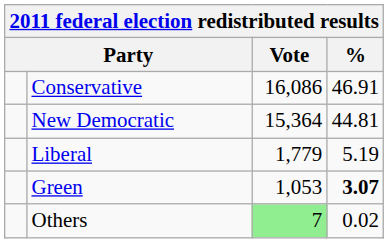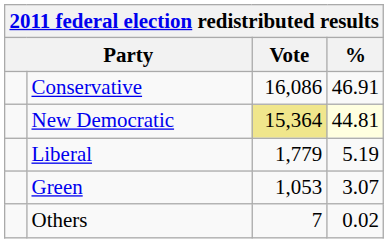(293, 120) no background -> (293, 120) khaki background
(355, 120) no background -> (355, 120) lightyellow background
(361, 187) bold -> (361, 187) normal
(317, 220) lightgreen background -> (317, 220) no background
